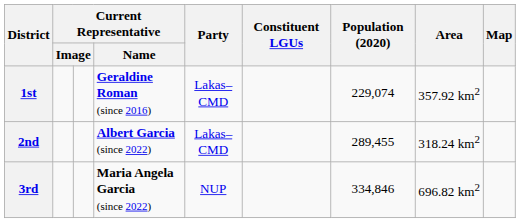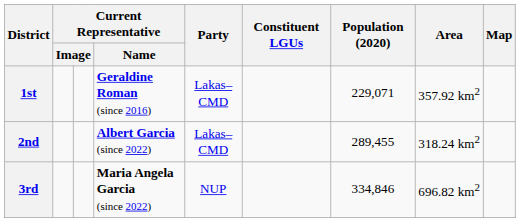(373, 93) 229,074 -> (373, 93) 229,071
